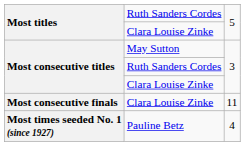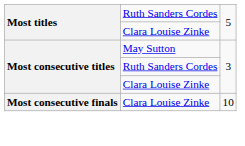(232, 102) 11 -> (228, 102) 10
- row: (64, 126)
